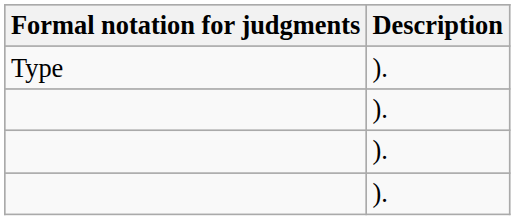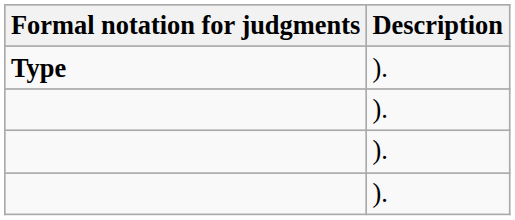(37, 67) normal -> (39, 67) bold
